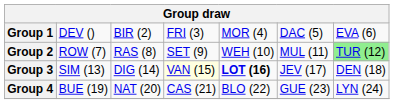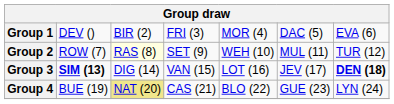(135, 51) no background -> (135, 51) lightyellow background
(361, 51) lightgreen background -> (361, 51) no background
(82, 70) normal -> (82, 70) bold
(191, 70) lightyellow background -> (191, 70) no background
(246, 70) bold -> (245, 70) normal
(361, 70) normal -> (361, 70) bold
(137, 89) no background -> (137, 89) khaki background
